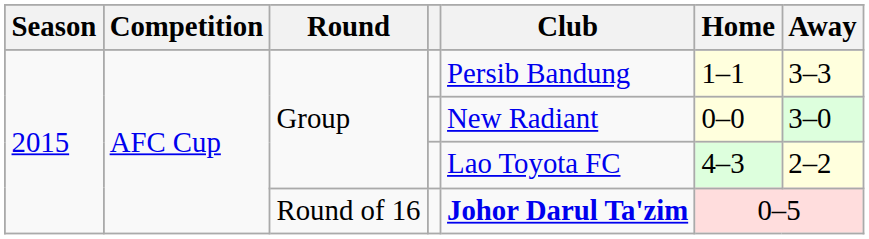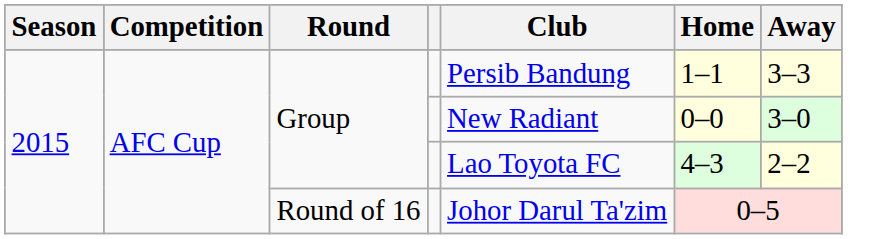(568, 210) bold -> (557, 210) normal
